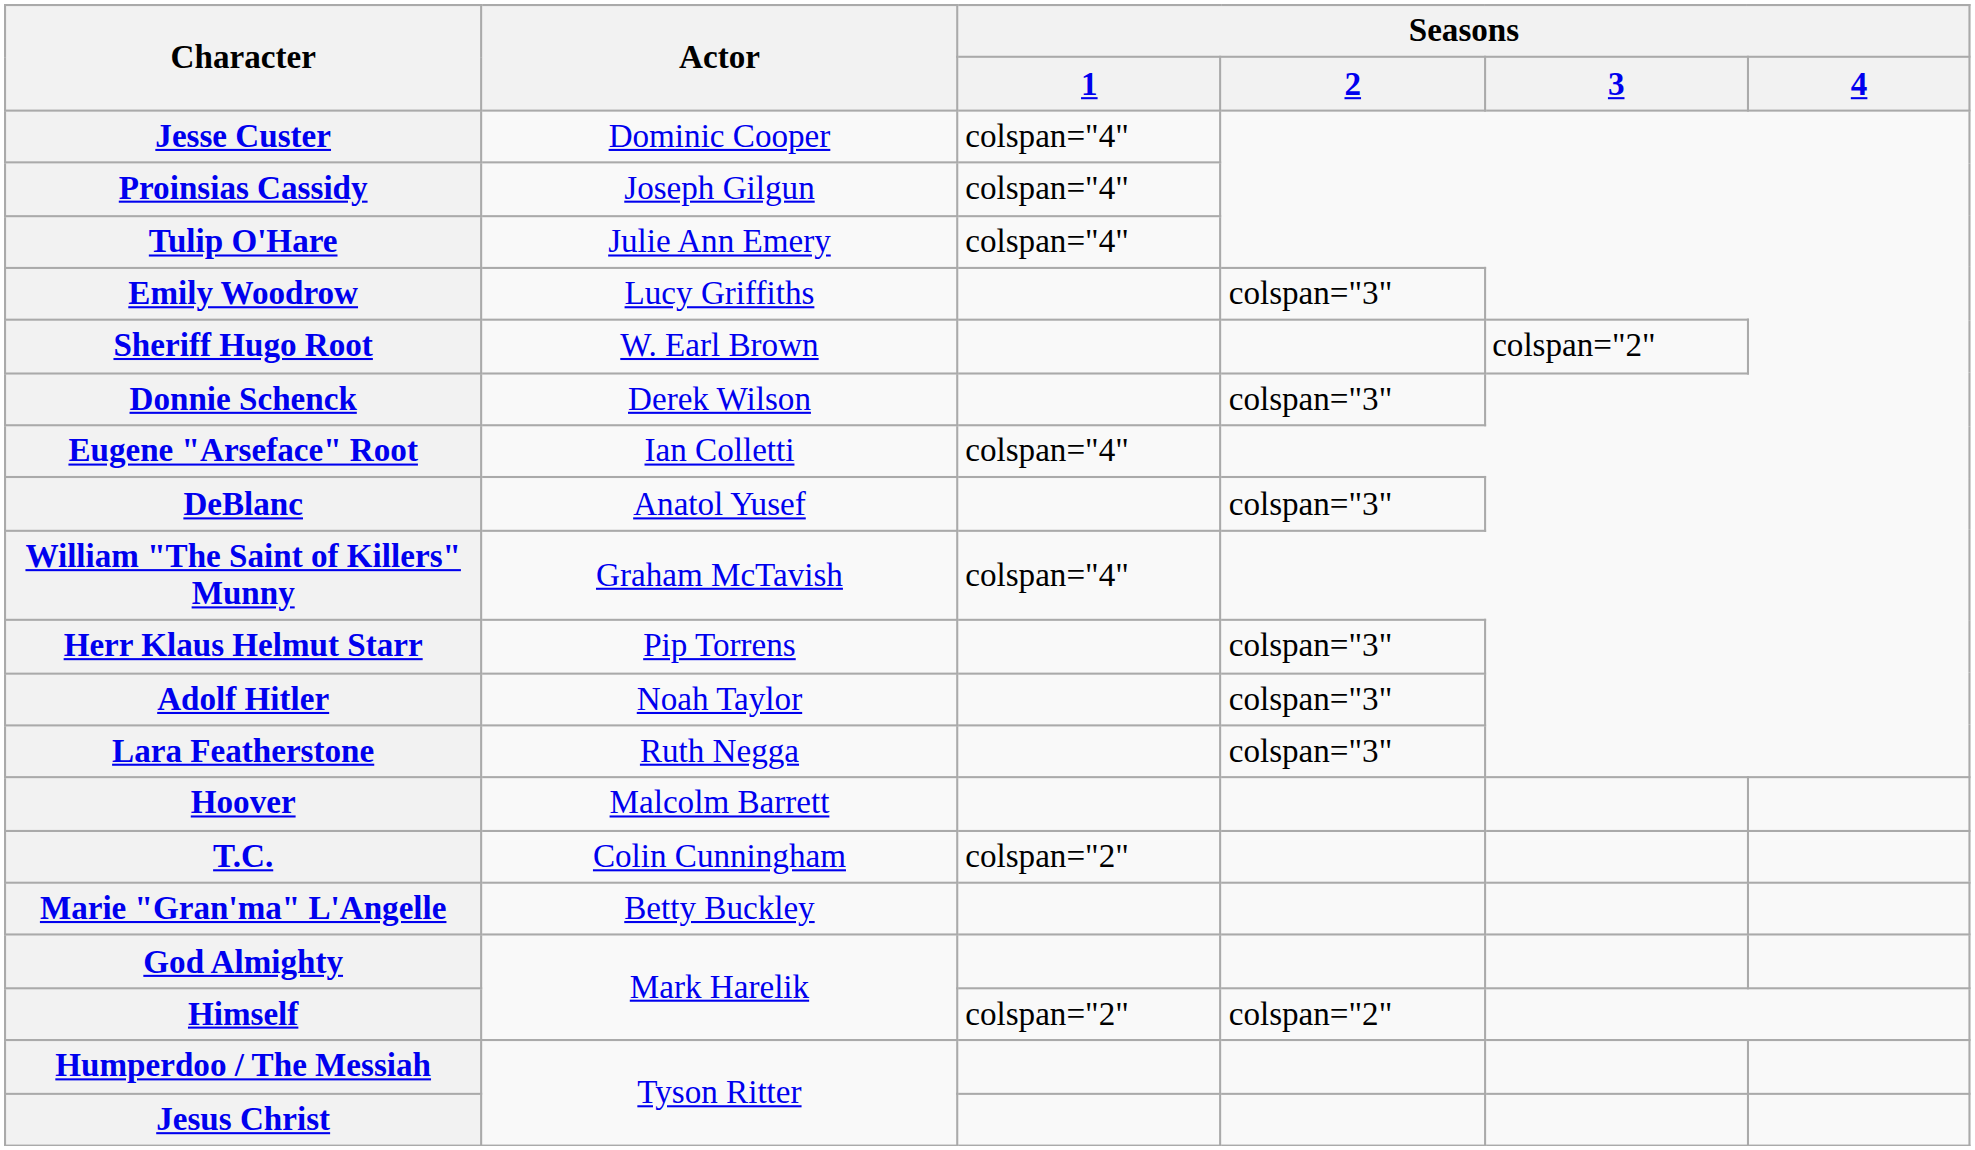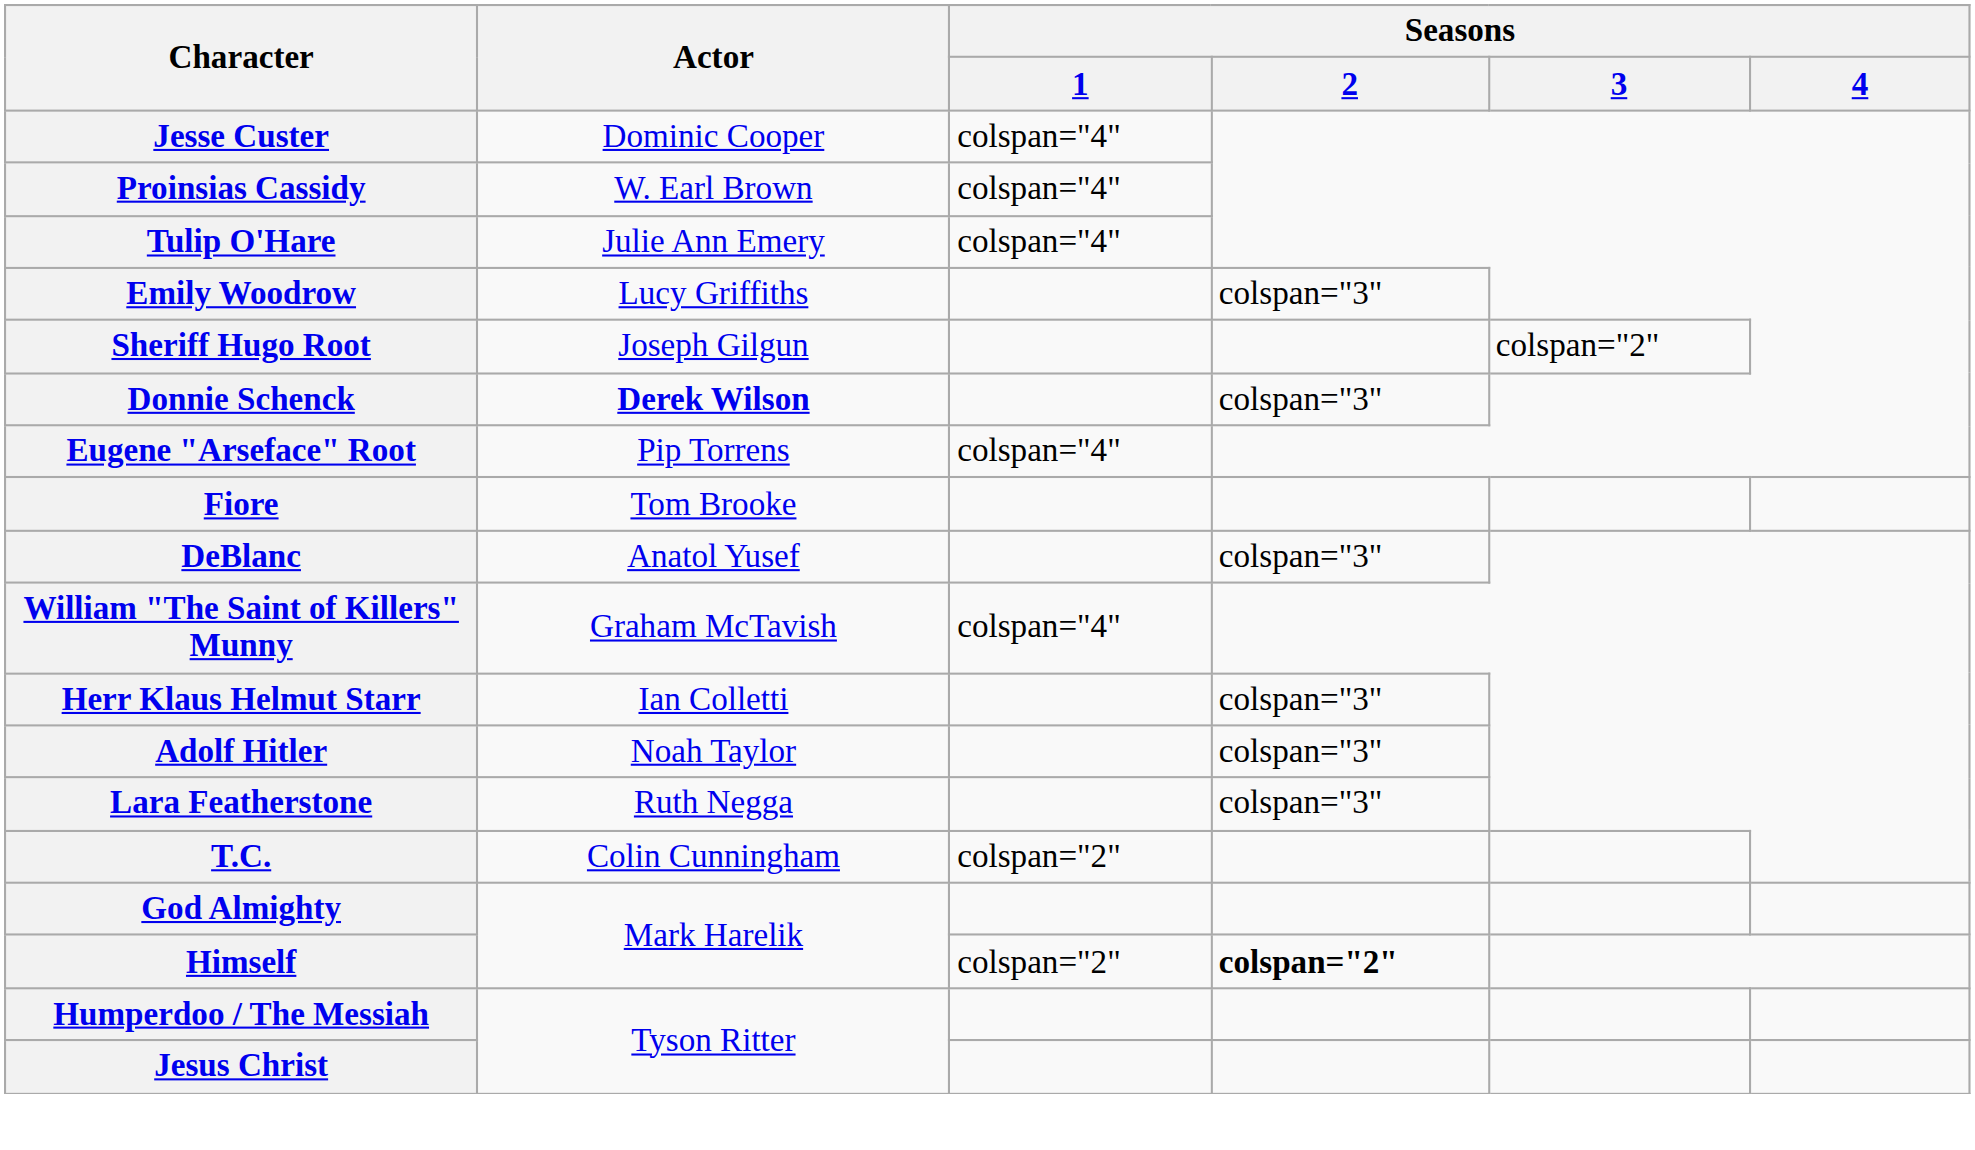(719, 188) Joseph Gilgun -> (713, 188) W. Earl Brown
(719, 345) W. Earl Brown -> (713, 345) Joseph Gilgun
(719, 398) normal -> (713, 398) bold
(719, 450) Ian Colletti -> (713, 450) Pip Torrens
+ row: (241, 503)
(719, 645) Pip Torrens -> (713, 698) Ian Colletti
- row: (243, 803)
- row: (243, 908)
(1310, 1013) normal -> (1308, 960) bold
